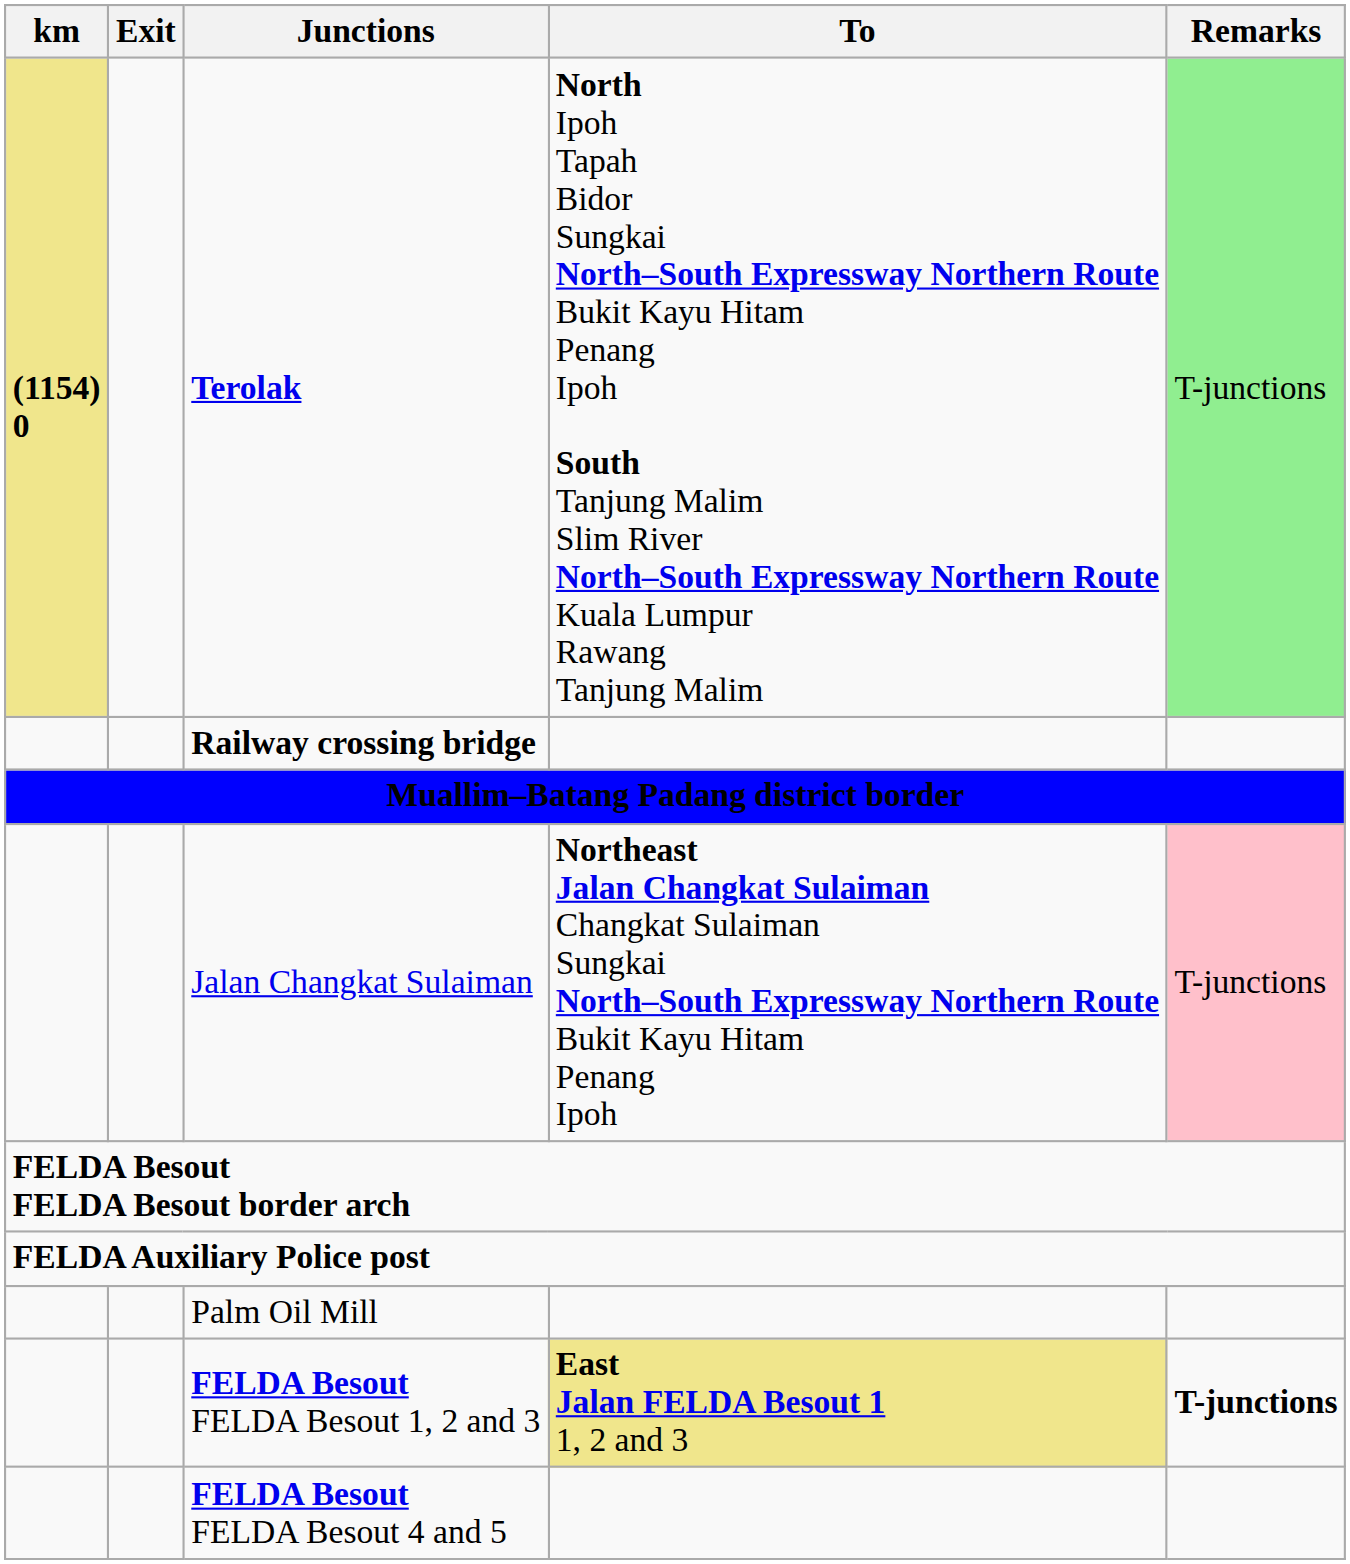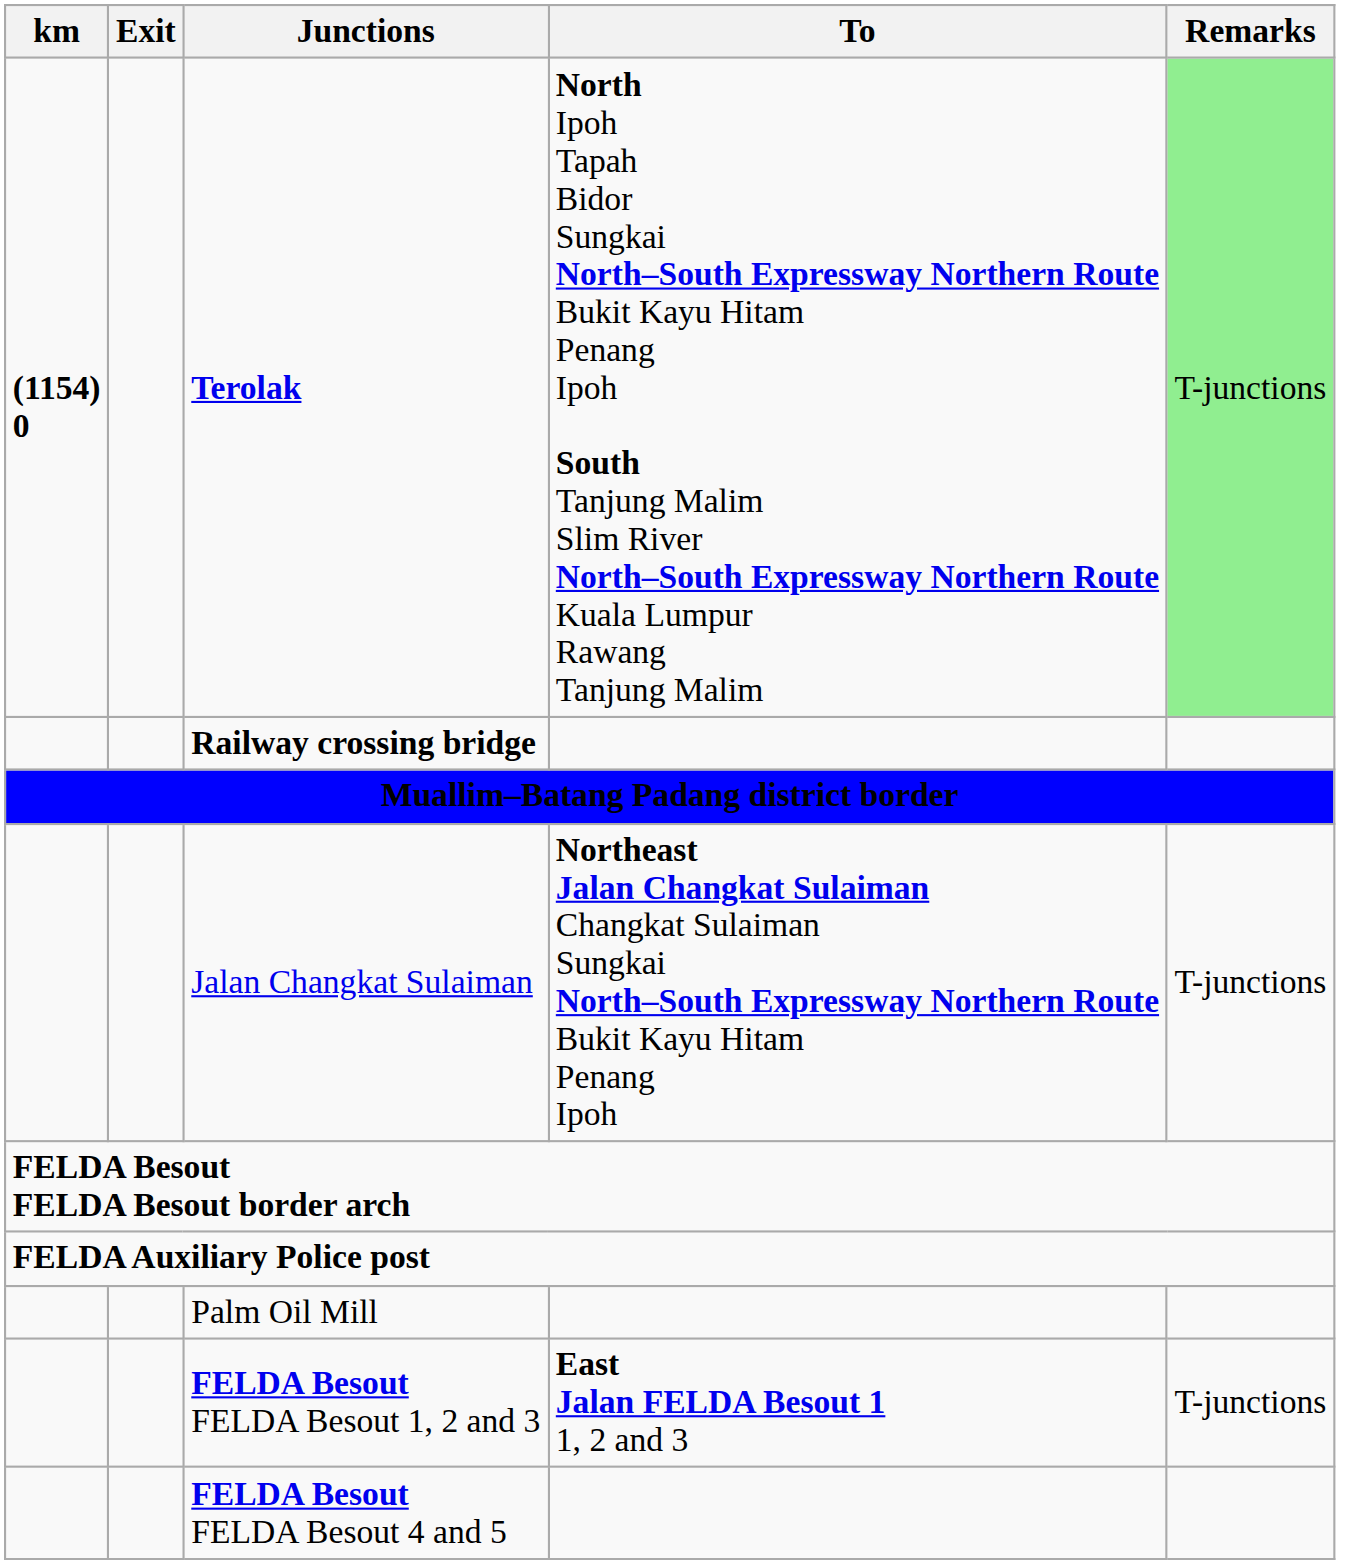(57, 405) khaki background -> (57, 405) no background
(1250, 981) pink background -> (1250, 981) no background
(721, 1402) khaki background -> (721, 1402) no background
(1256, 1402) bold -> (1250, 1402) normal
